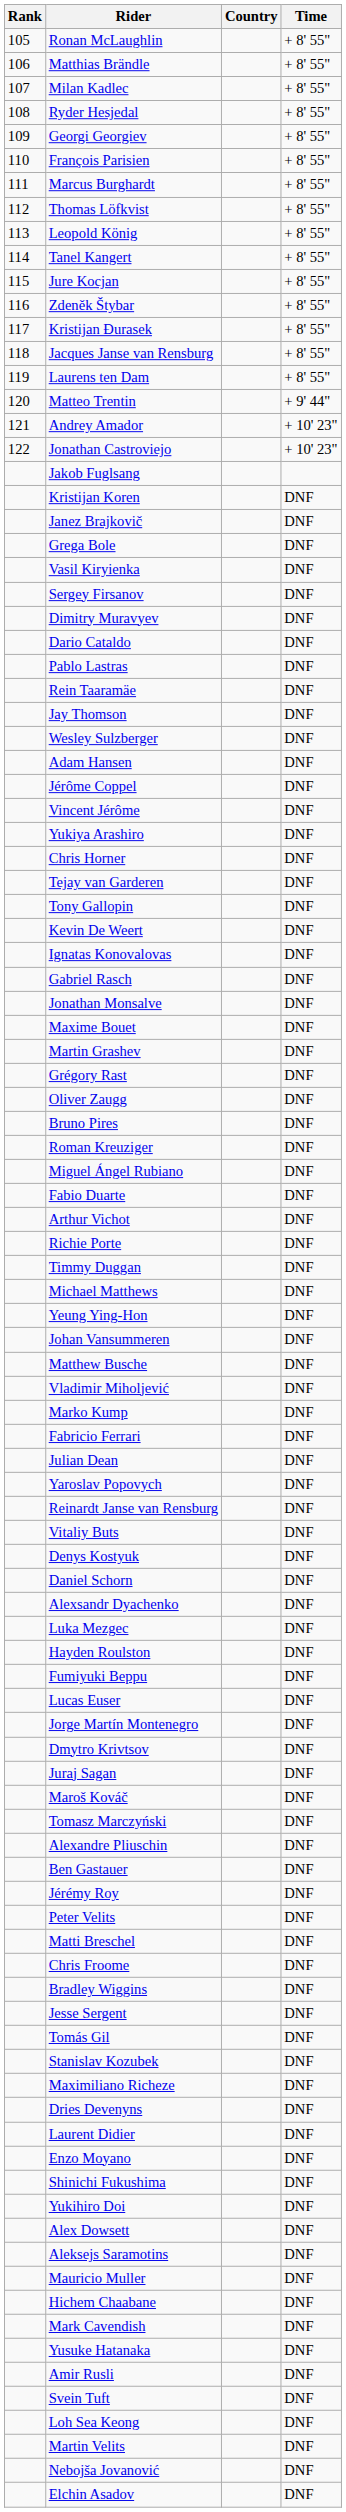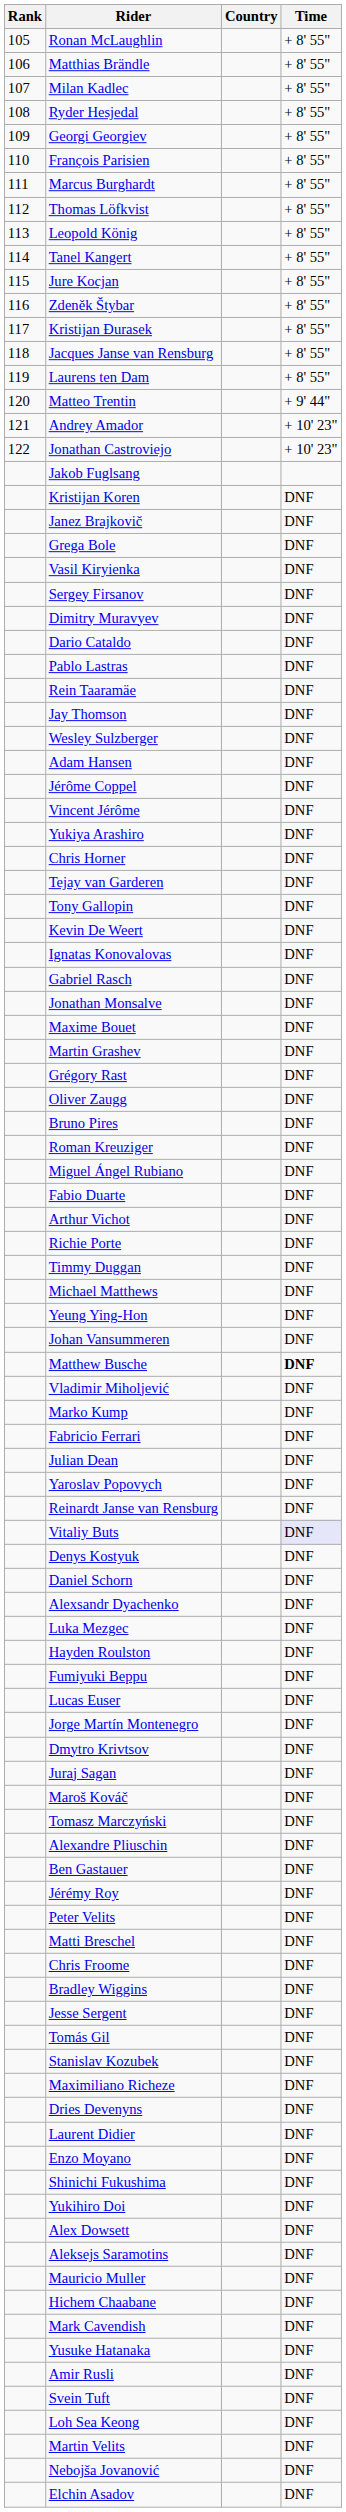(299, 1364) normal -> (299, 1364) bold
(299, 1532) no background -> (299, 1532) lavender background
